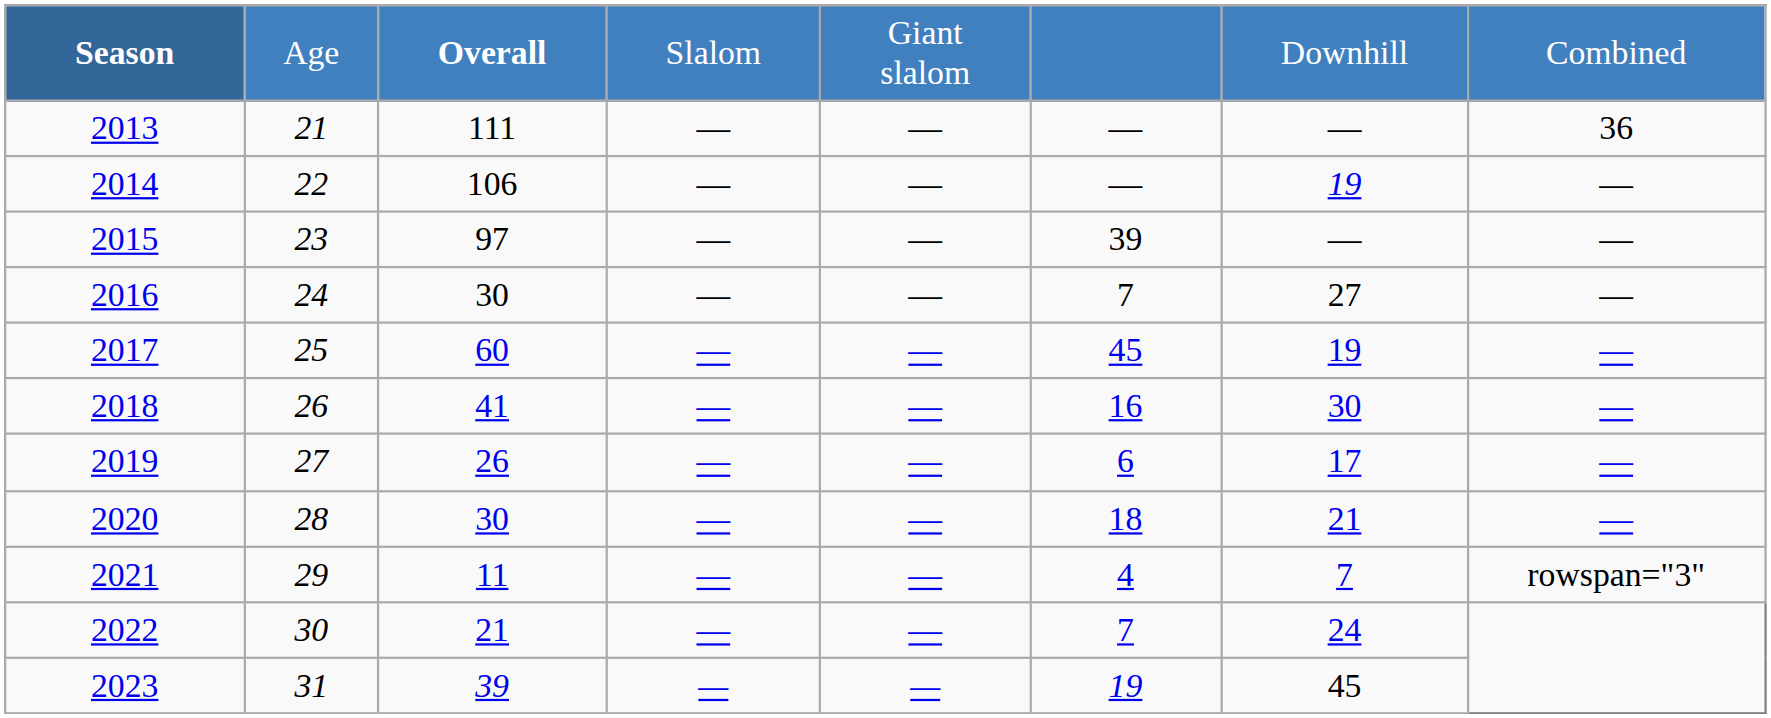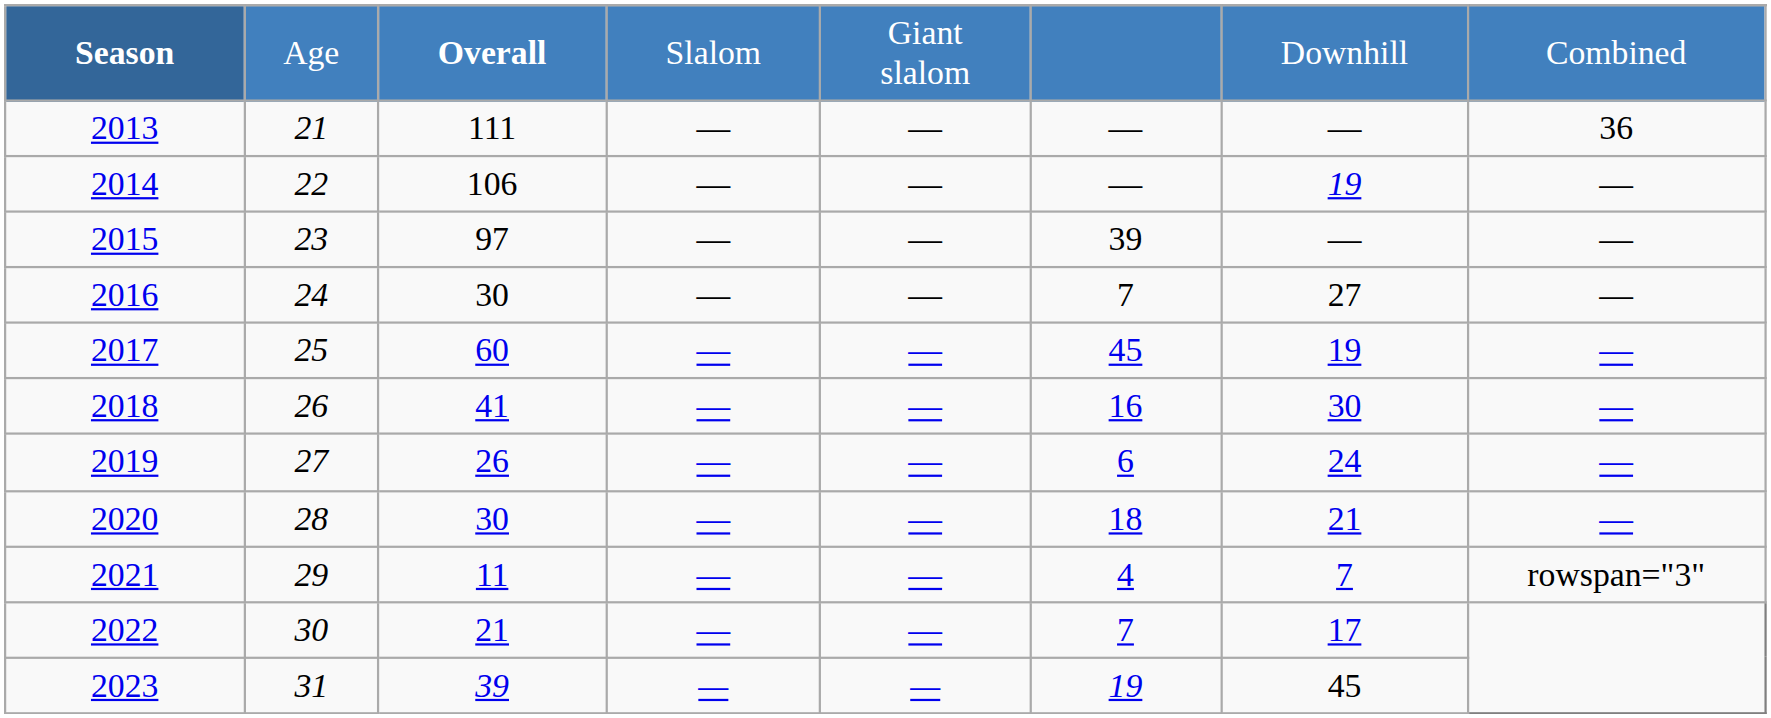(1344, 461) 17 -> (1344, 461) 24
(1344, 628) 24 -> (1344, 628) 17
